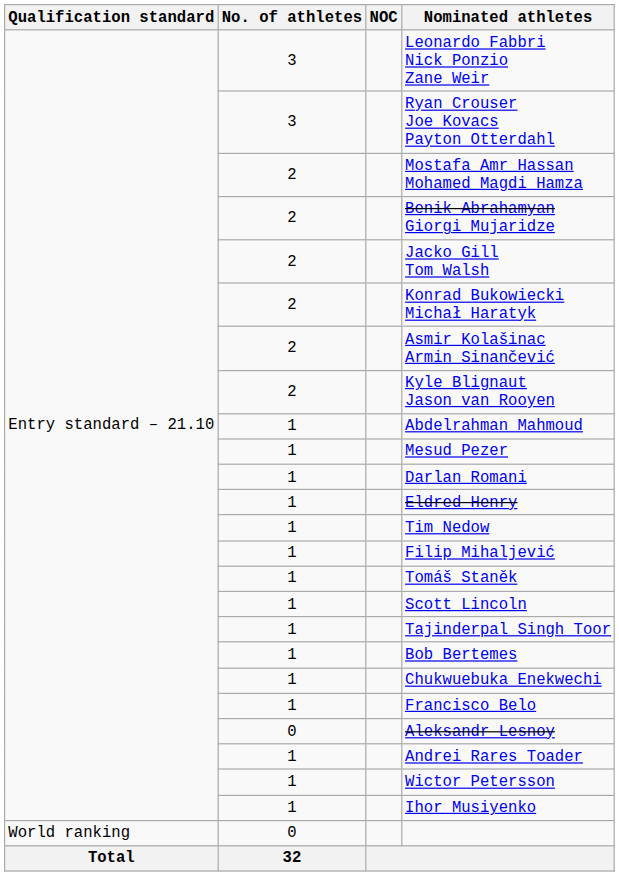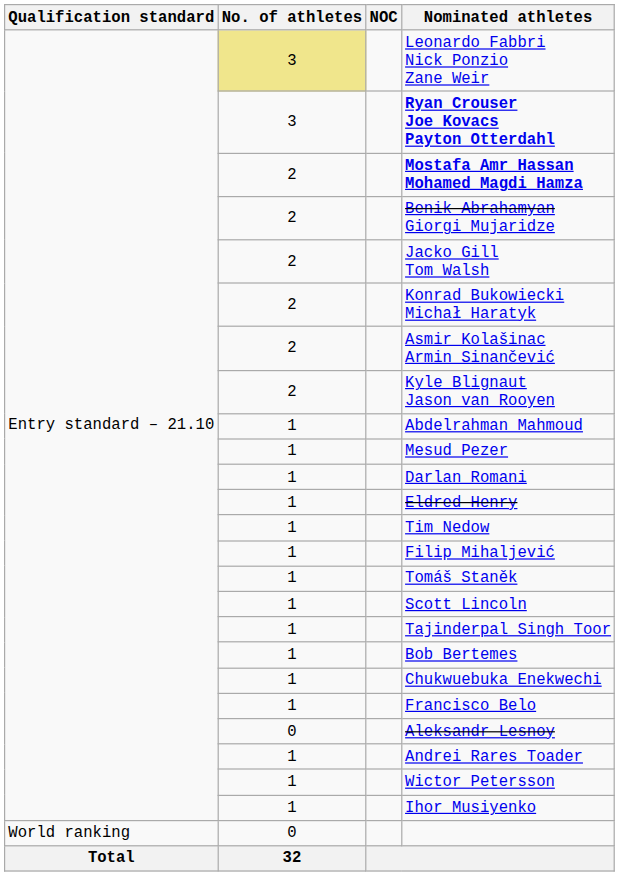(292, 61) no background -> (292, 61) khaki background
(480, 122) normal -> (480, 122) bold
(494, 175) normal -> (494, 175) bold
